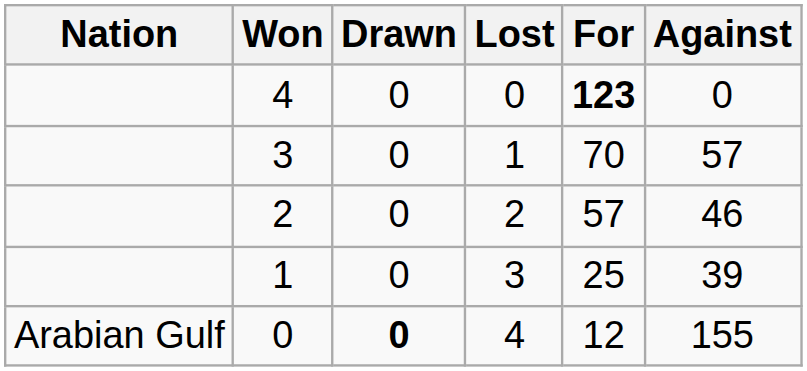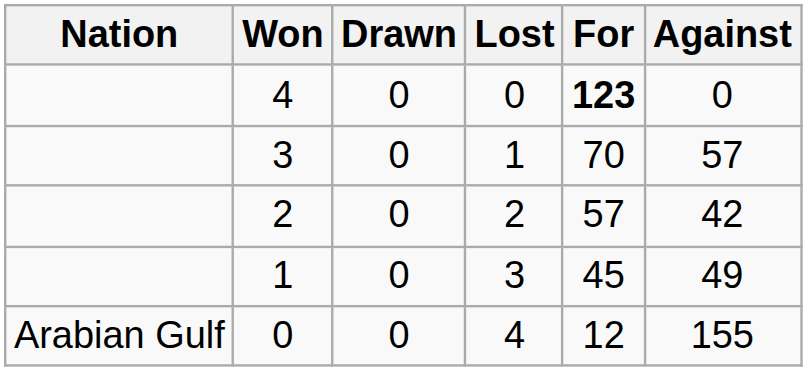(722, 214) 46 -> (722, 214) 42
(604, 275) 25 -> (604, 275) 45
(722, 275) 39 -> (722, 275) 49
(399, 335) bold -> (399, 335) normal
